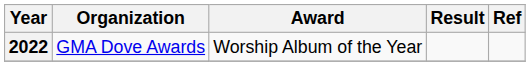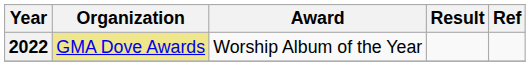(131, 46) no background -> (131, 46) khaki background
